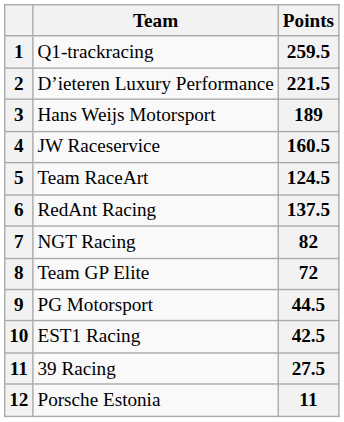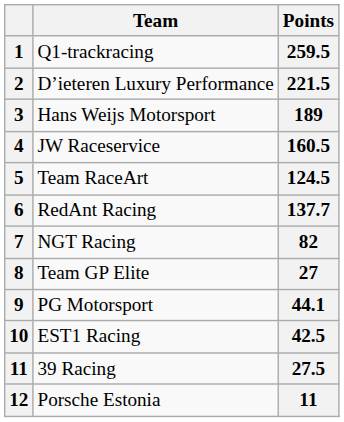(308, 209) 137.5 -> (308, 209) 137.7
(308, 273) 72 -> (308, 273) 27
(308, 304) 44.5 -> (308, 304) 44.1
